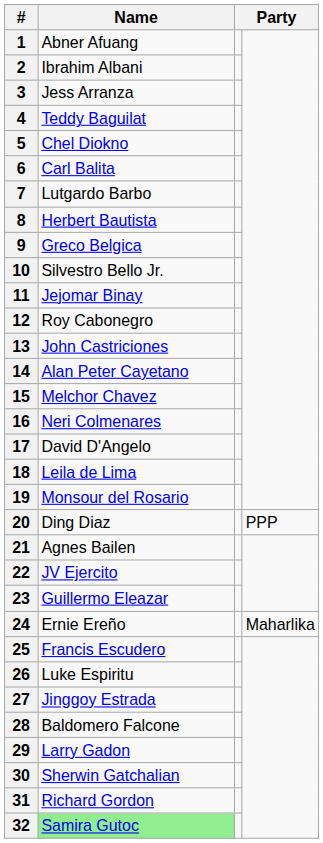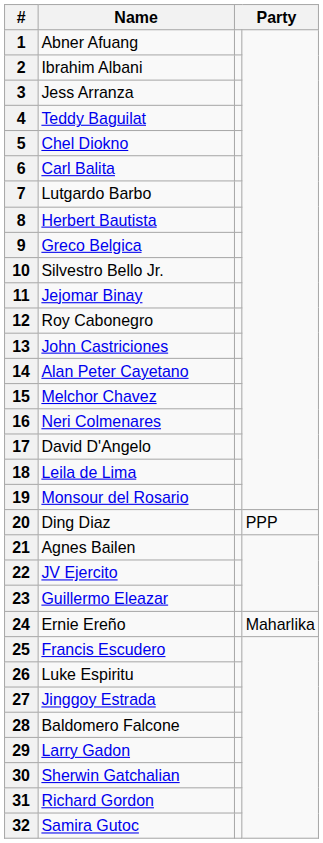(90, 826) lightgreen background -> (90, 826) no background
